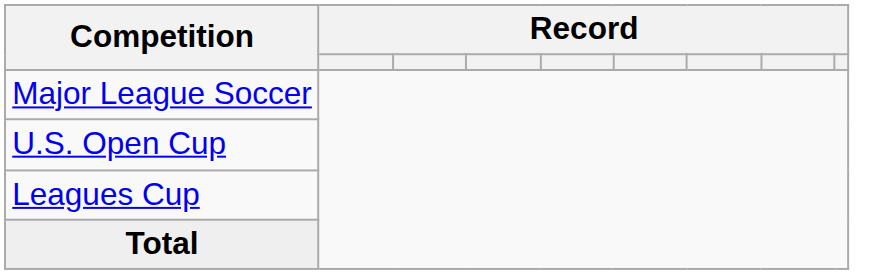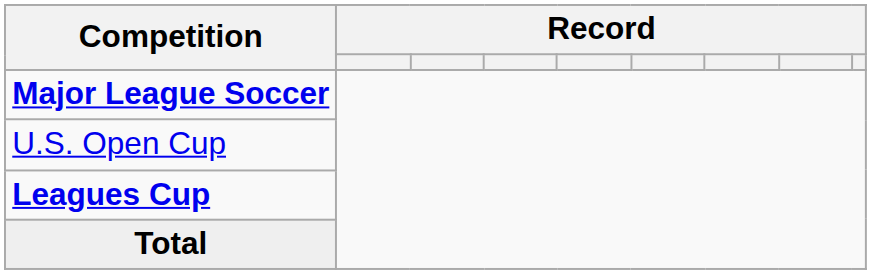(162, 94) normal -> (171, 94) bold
(106, 193) normal -> (111, 193) bold
